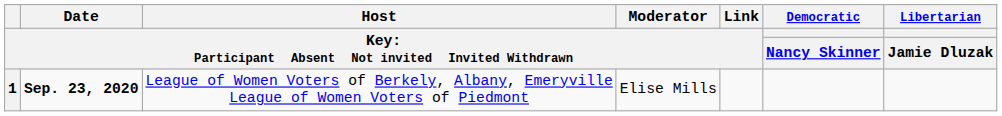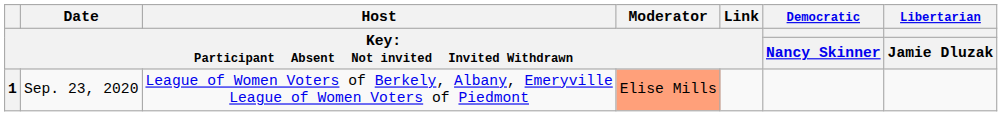(81, 90) bold -> (81, 90) normal
(668, 90) no background -> (668, 90) lightsalmon background
